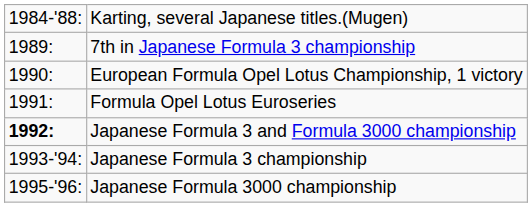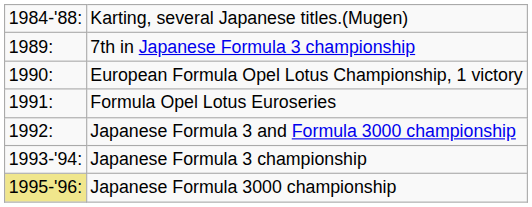(31, 131) bold -> (31, 131) normal
(45, 187) no background -> (45, 187) khaki background
